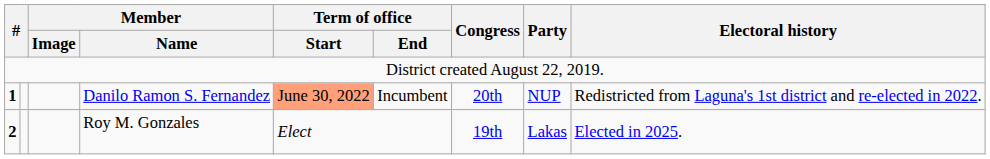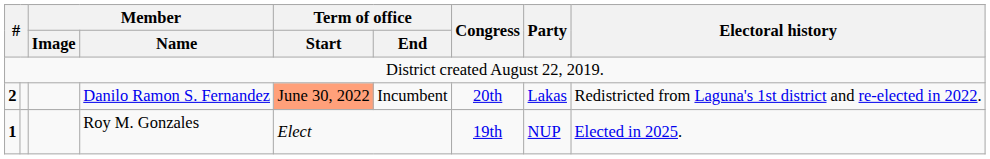(12, 95) 1 -> (12, 95) 2
(544, 95) NUP -> (547, 95) Lakas
(12, 131) 2 -> (12, 131) 1
(547, 131) Lakas -> (544, 131) NUP
